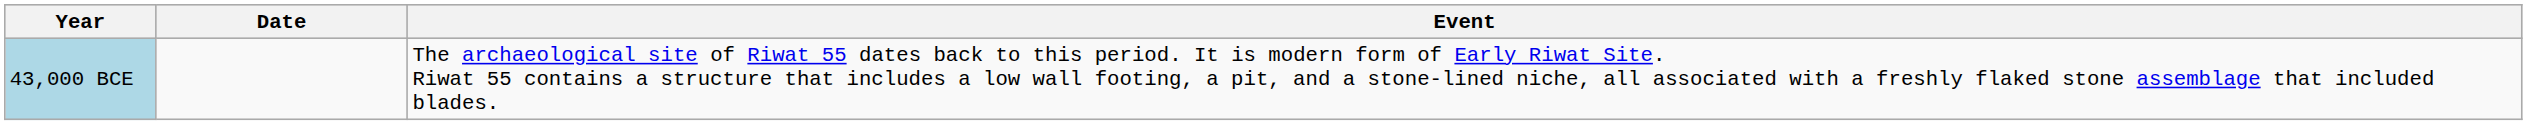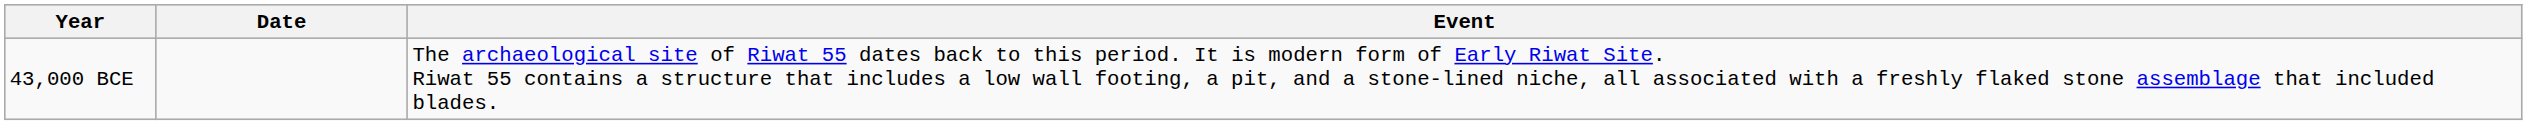(72, 79) lightblue background -> (72, 79) no background
